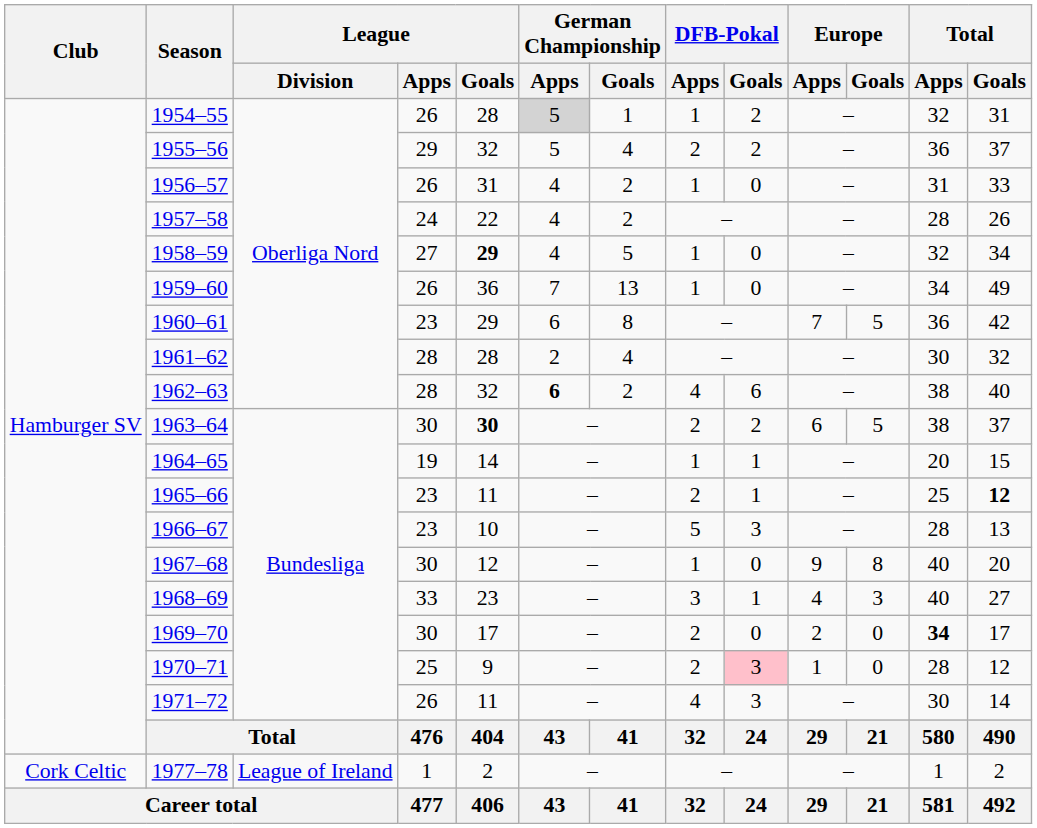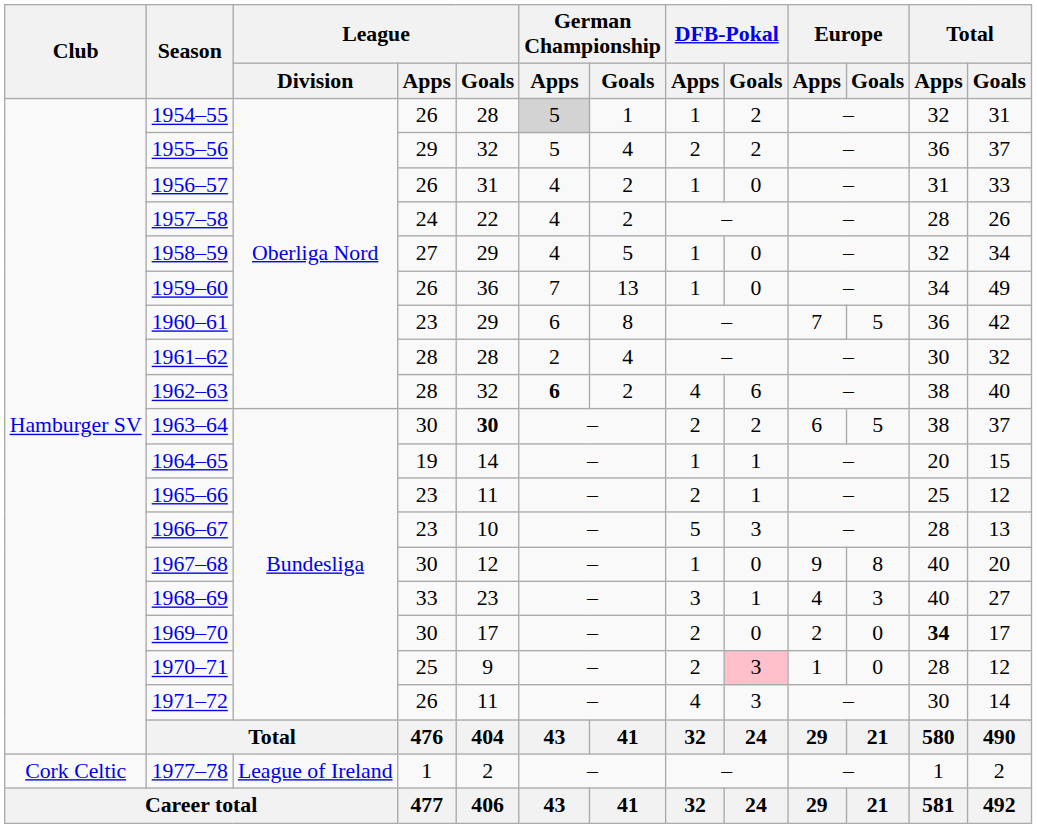(488, 253) bold -> (488, 253) normal
(999, 494) bold -> (999, 494) normal
